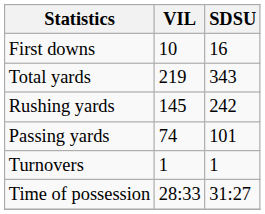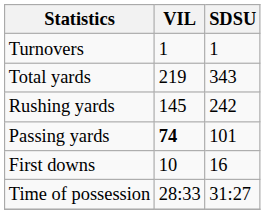rows swapped: (52, 48) <-> (46, 164)
(168, 135) normal -> (168, 135) bold
